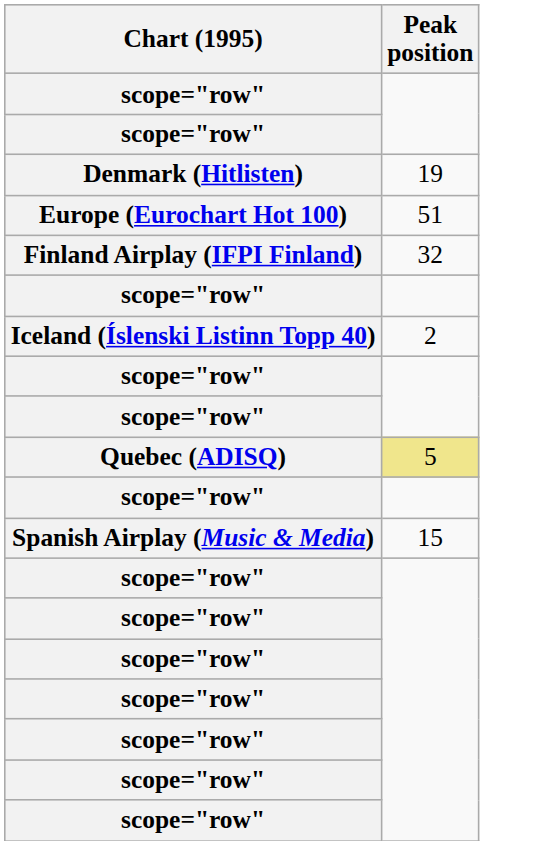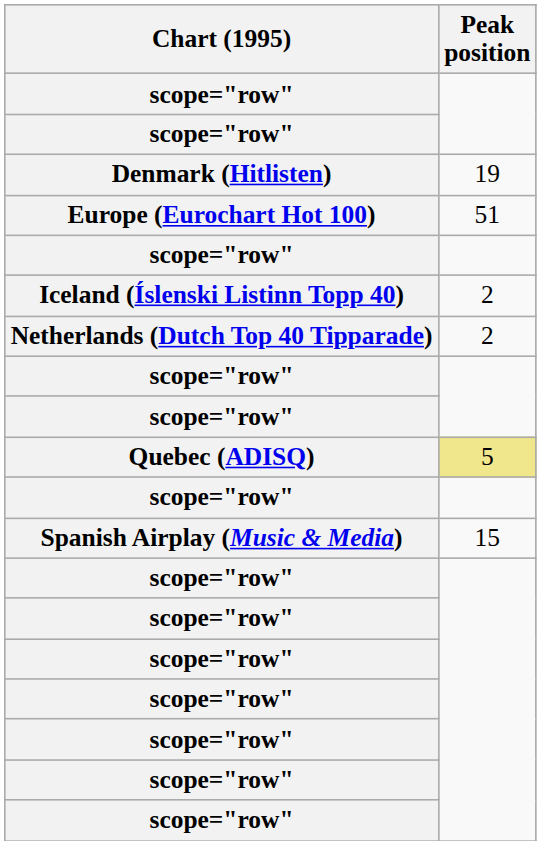- row: (193, 255)
+ row: (222, 335)
